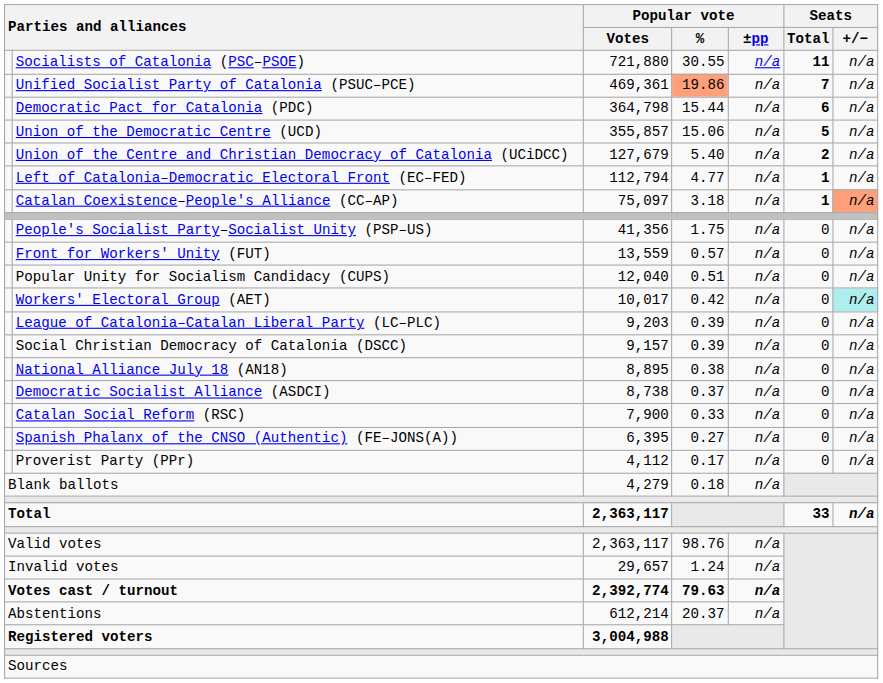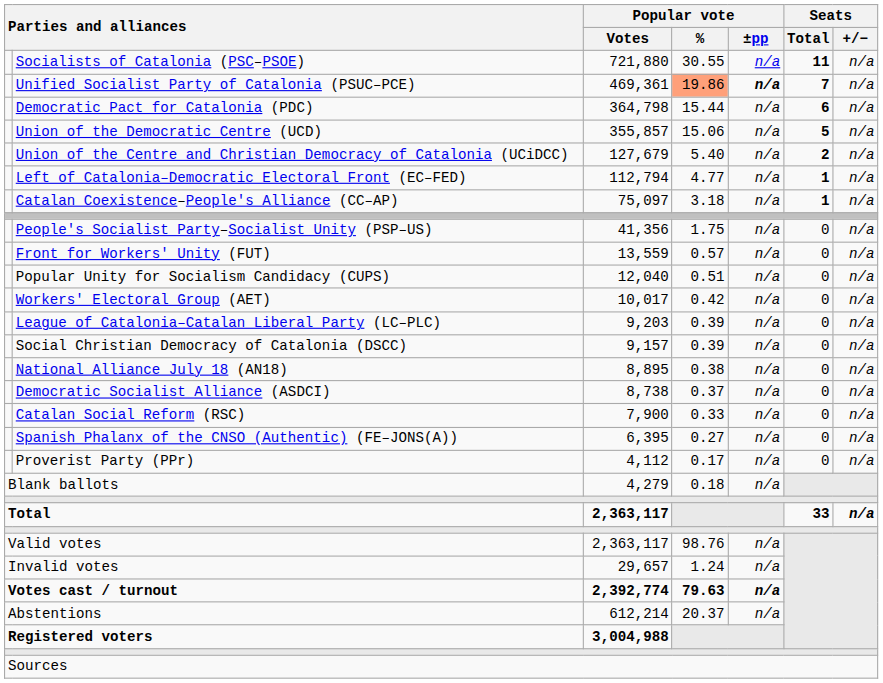(767, 85) normal -> (767, 85) bold
(862, 201) lightsalmon background -> (862, 201) no background
(862, 300) paleturquoise background -> (862, 300) no background
